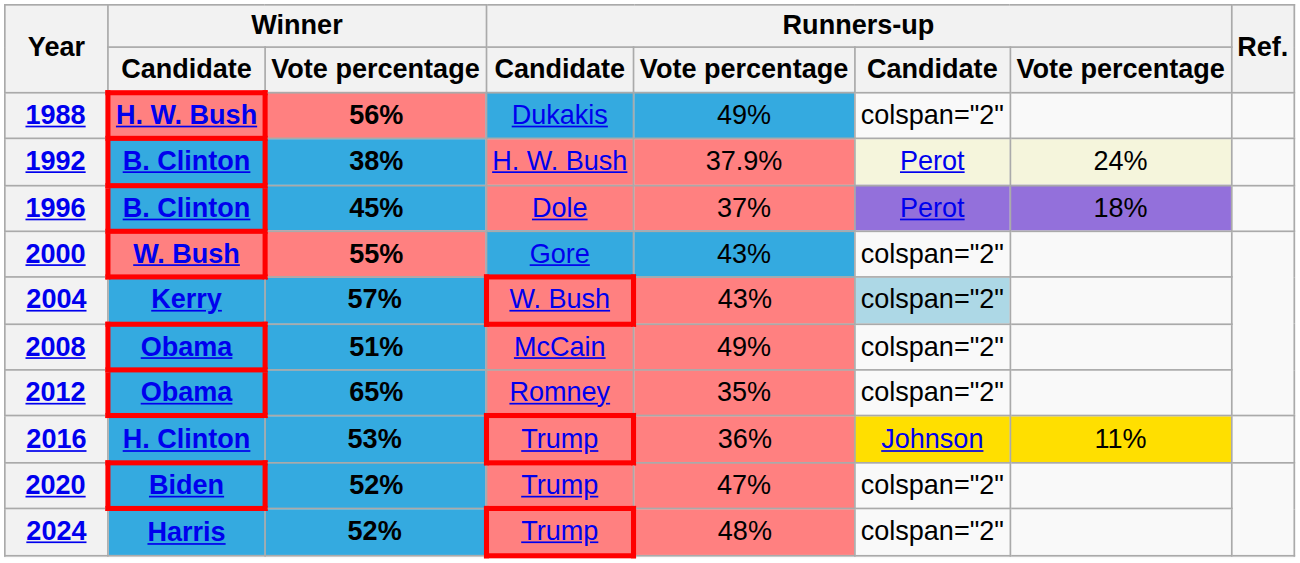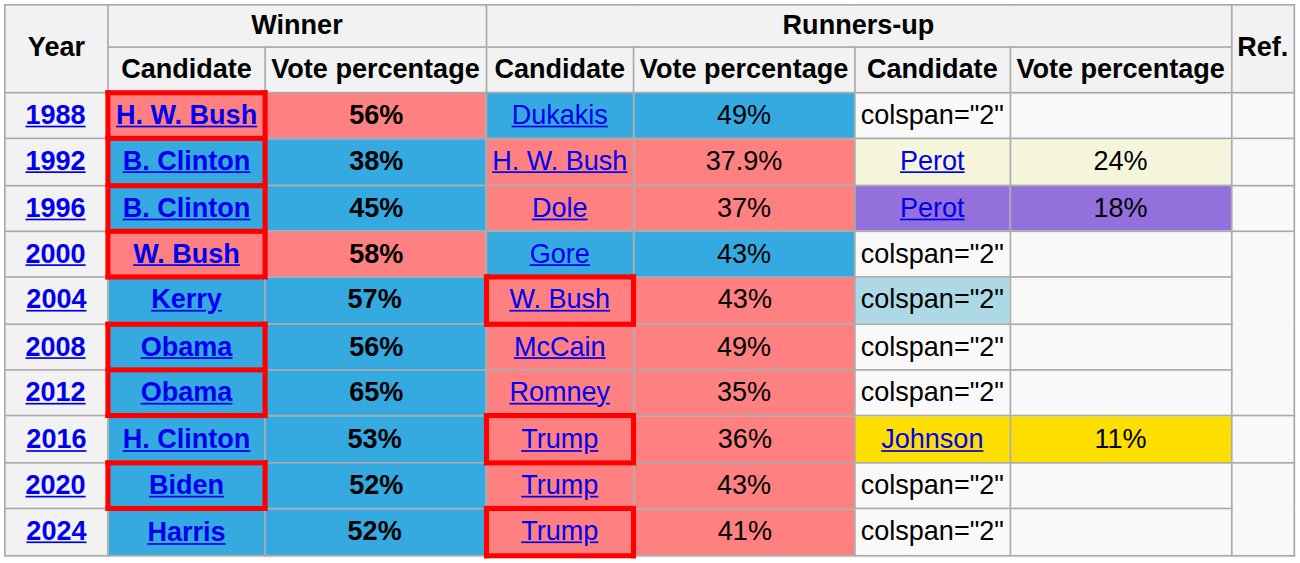(376, 253) 55% -> (376, 253) 58%
(376, 346) 51% -> (376, 346) 56%
(744, 485) 47% -> (744, 485) 43%
(745, 531) 48% -> (745, 531) 41%
